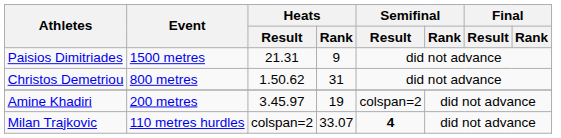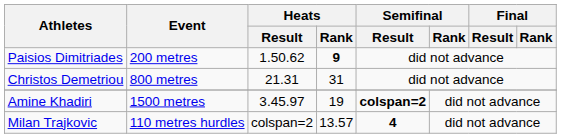(167, 58) 1500 metres -> (164, 58) 200 metres
(282, 58) 21.31 -> (282, 58) 1.50.62
(336, 58) normal -> (336, 58) bold
(282, 80) 1.50.62 -> (282, 80) 21.31
(164, 101) 200 metres -> (167, 101) 1500 metres
(391, 101) normal -> (393, 101) bold
(336, 122) 33.07 -> (336, 122) 13.57
